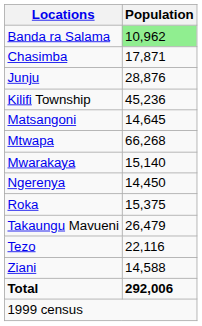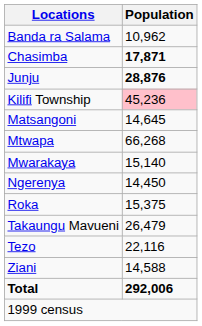(145, 36) lightgreen background -> (145, 36) no background
(145, 57) normal -> (145, 57) bold
(145, 78) normal -> (145, 78) bold
(145, 99) no background -> (145, 99) pink background
